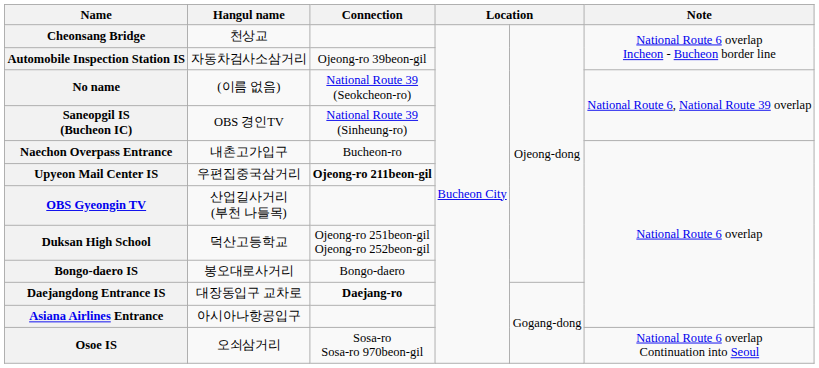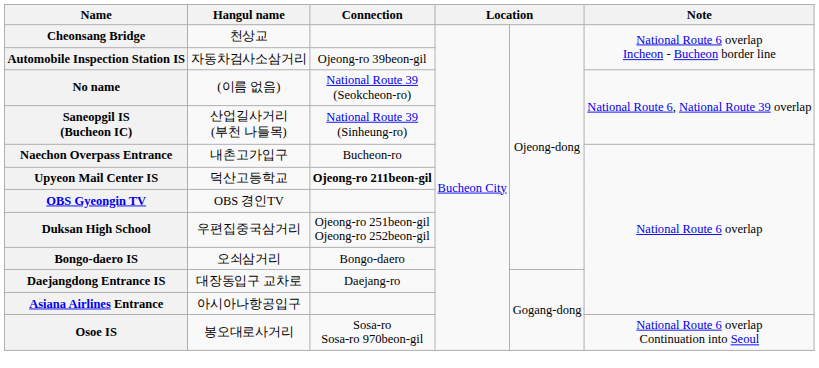(249, 122) OBS 경인TV -> (249, 124) 산업길사거리 (부천 나들목)
(249, 174) 우편집중국삼거리 -> (249, 177) 덕산고등학교
(249, 204) 산업길사거리 (부천 나들목) -> (249, 200) OBS 경인TV
(249, 242) 덕산고등학교 -> (249, 229) 우편집중국삼거리
(249, 271) 봉오대로사거리 -> (249, 258) 오쇠삼거리
(372, 293) bold -> (372, 280) normal
(249, 344) 오쇠삼거리 -> (249, 332) 봉오대로사거리
